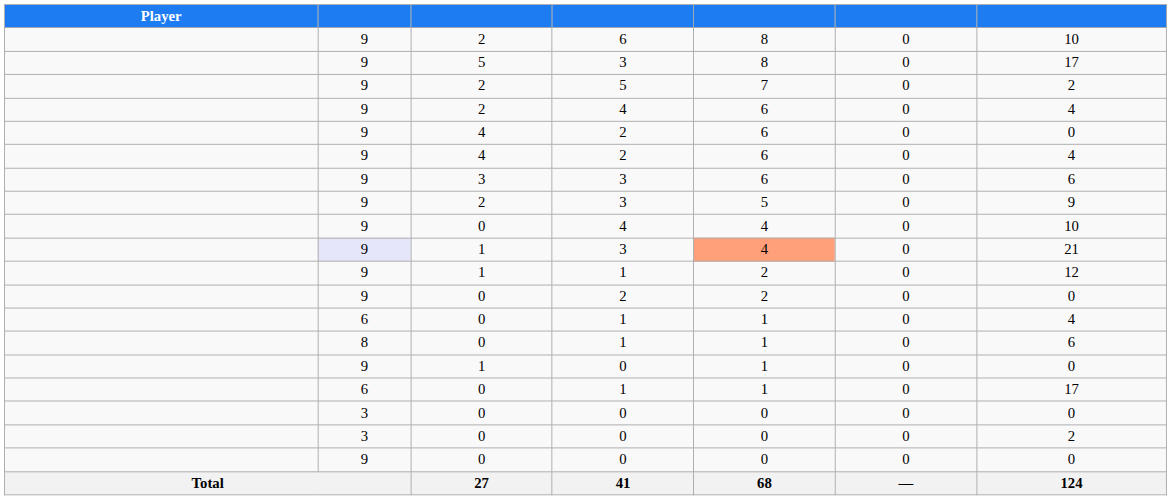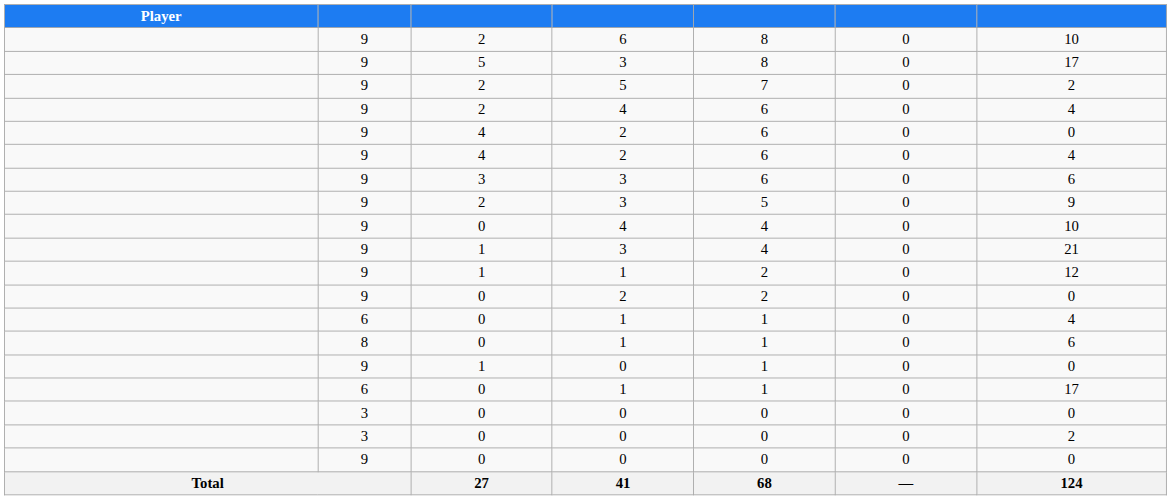(364, 249) lavender background -> (364, 249) no background
(764, 249) lightsalmon background -> (764, 249) no background
